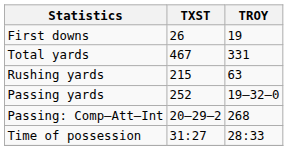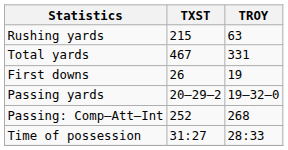rows swapped: (48, 35) <-> (56, 75)
(181, 95) 252 -> (195, 95) 20–29–2
(195, 116) 20–29–2 -> (181, 116) 252
